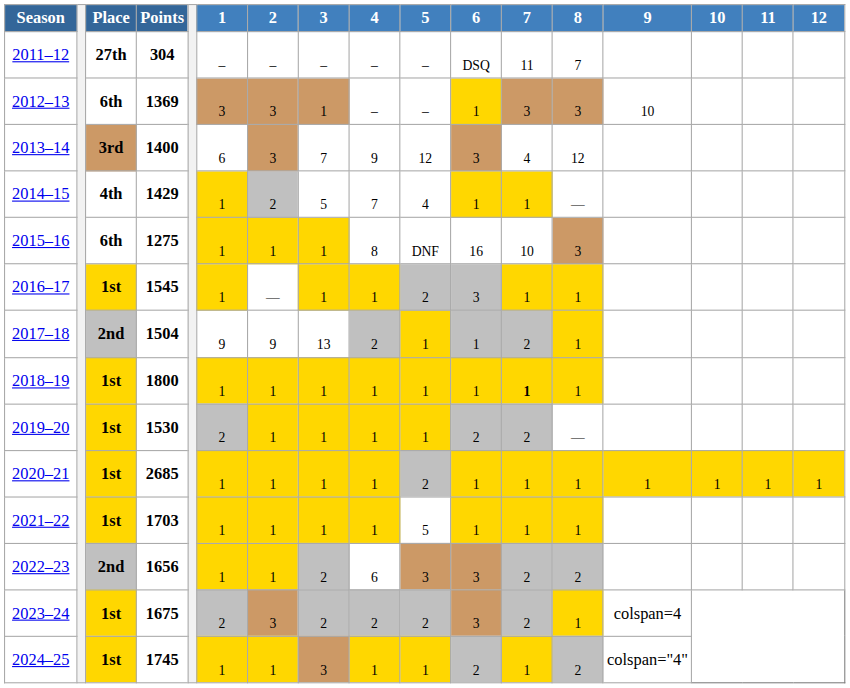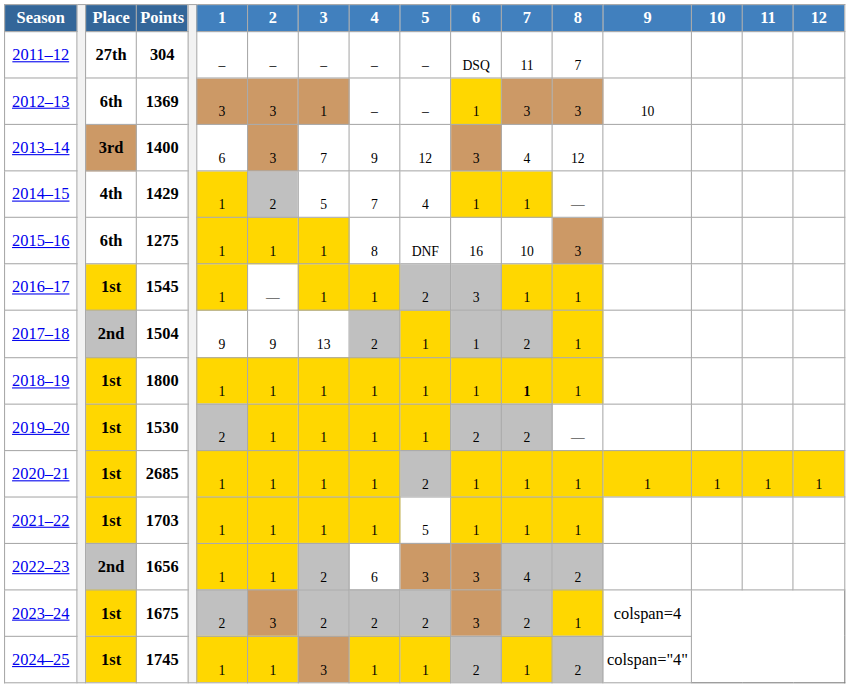(527, 577) 2 -> (527, 577) 4
